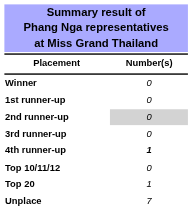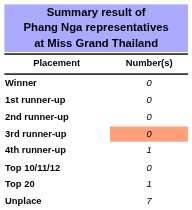(149, 117) lightgrey background -> (149, 117) no background
(149, 134) no background -> (149, 134) lightsalmon background
(149, 150) bold -> (149, 150) normal
